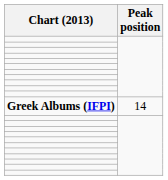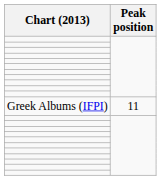(61, 106) bold -> (57, 106) normal
(140, 106) 14 -> (133, 106) 11
